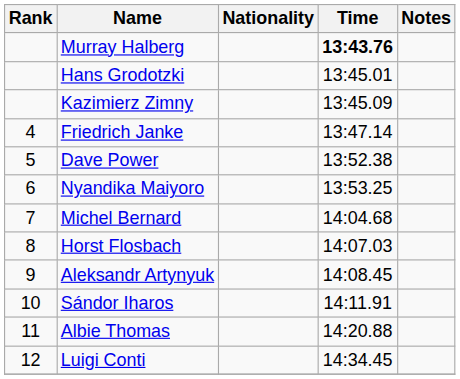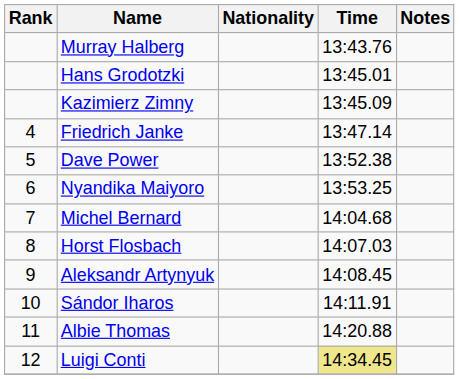(358, 47) bold -> (357, 47) normal
(358, 359) no background -> (357, 359) khaki background
